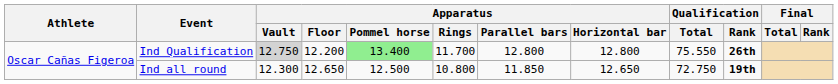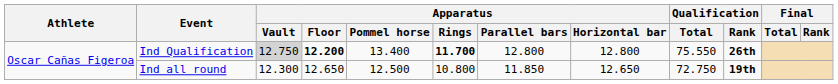(324, 51) normal -> (324, 51) bold
(390, 51) lightgreen background -> (390, 51) no background
(455, 51) normal -> (455, 51) bold
